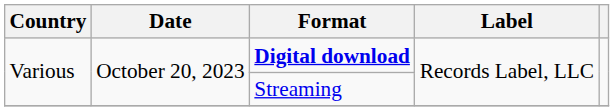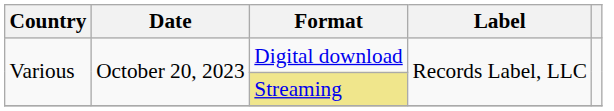(332, 55) bold -> (329, 55) normal
(298, 88) no background -> (298, 88) khaki background
